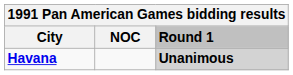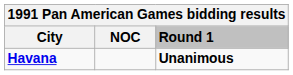(196, 59) lightgrey background -> (196, 59) no background
